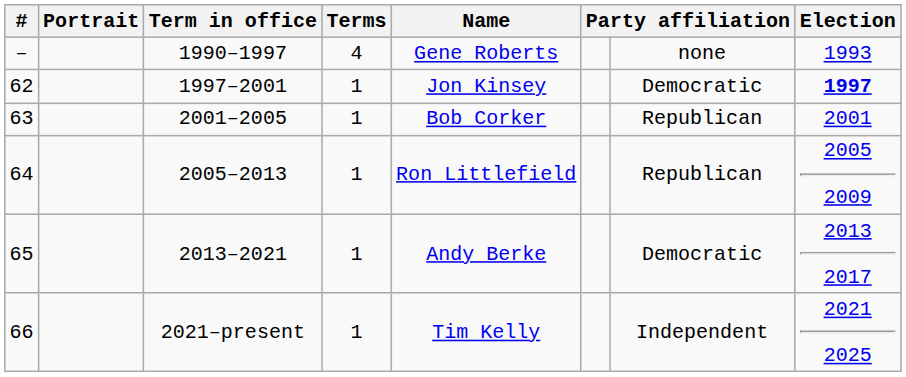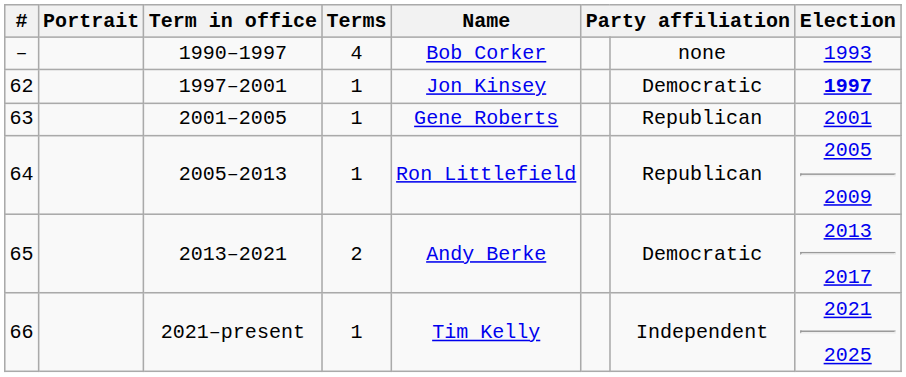(486, 54) Gene Roberts -> (486, 54) Bob Corker
(486, 119) Bob Corker -> (486, 119) Gene Roberts
(357, 254) 1 -> (357, 254) 2
